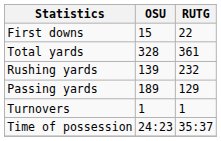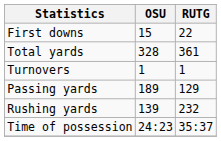rows swapped: (52, 70) <-> (39, 108)
